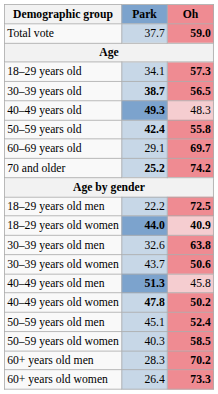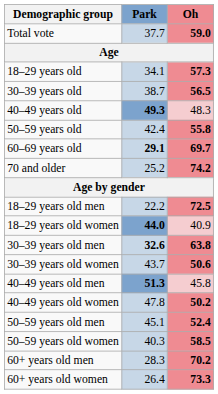(155, 91) bold -> (155, 91) normal
(155, 129) bold -> (155, 129) normal
(155, 149) normal -> (155, 149) bold
(155, 168) bold -> (155, 168) normal
(201, 226) bold -> (201, 226) normal
(155, 245) normal -> (155, 245) bold
(155, 303) bold -> (155, 303) normal
